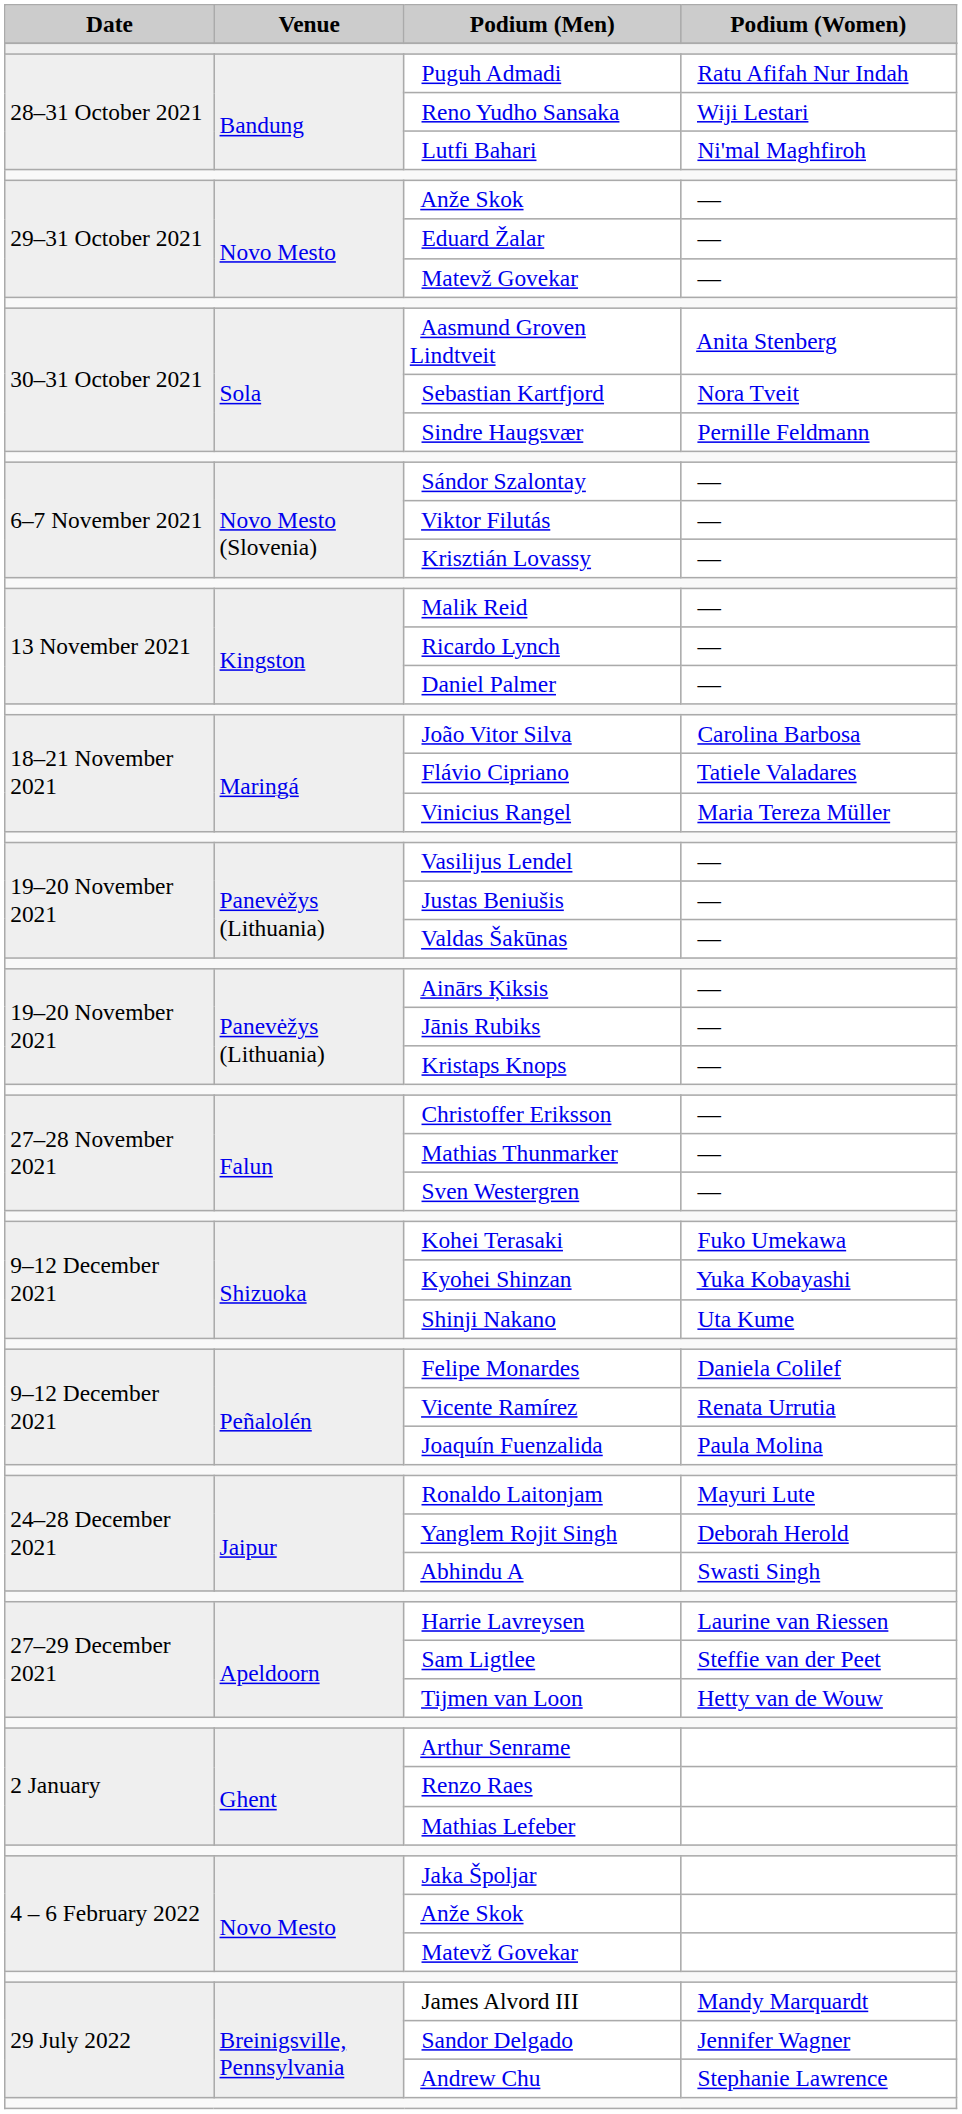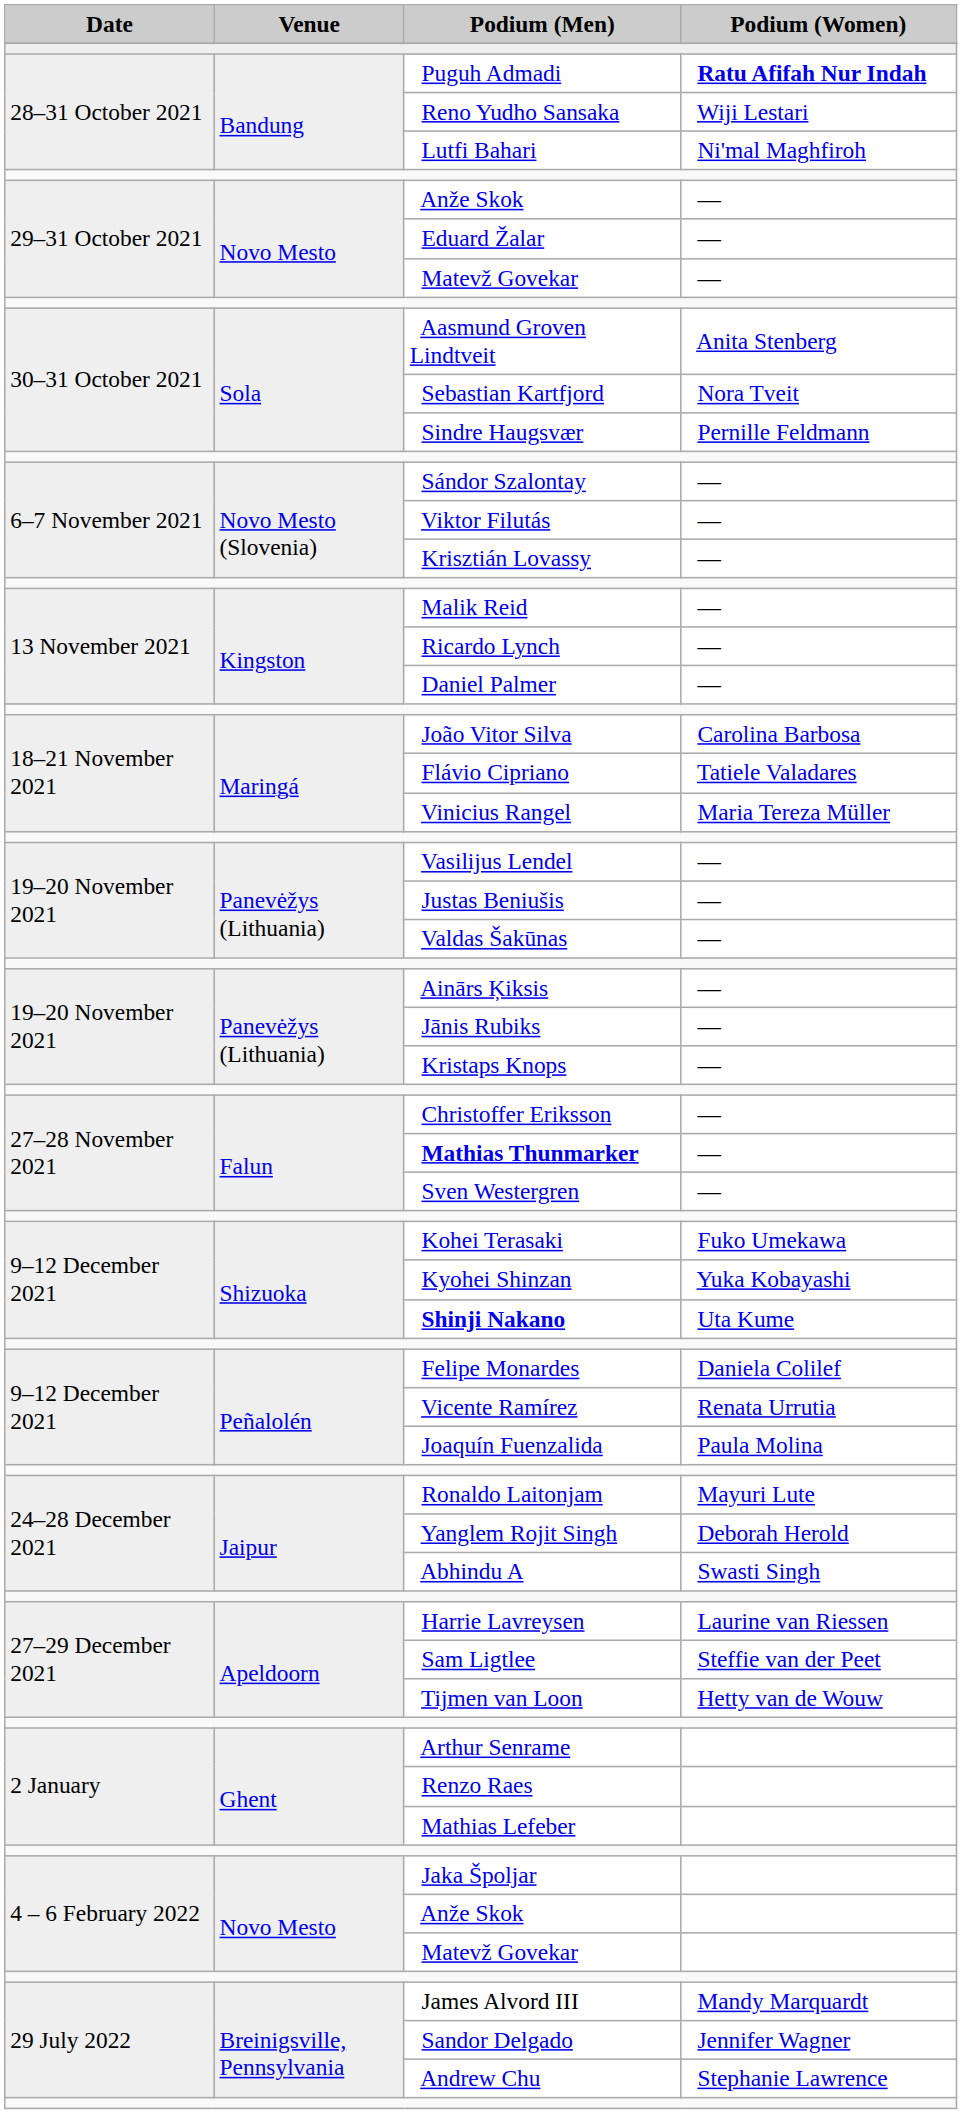(797, 73) normal -> (806, 73) bold
(514, 1153) normal -> (524, 1153) bold
(483, 1318) normal -> (487, 1318) bold
